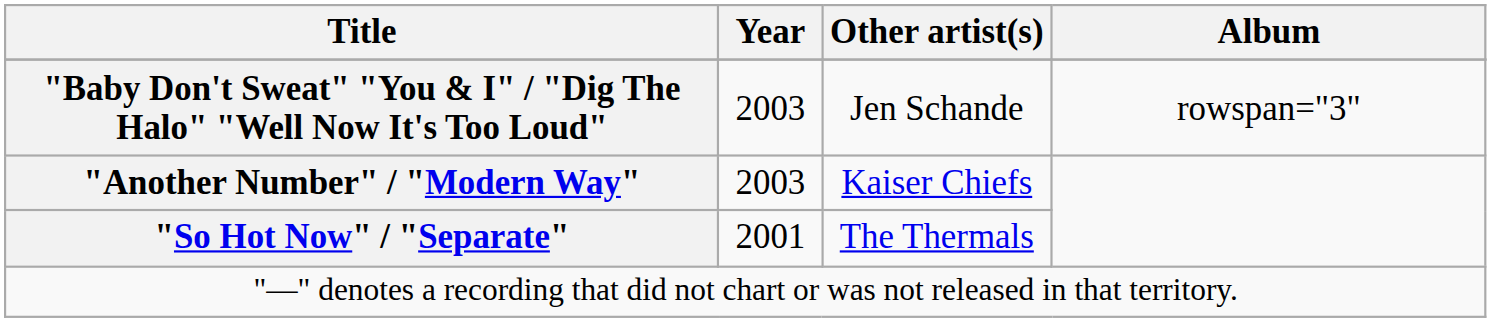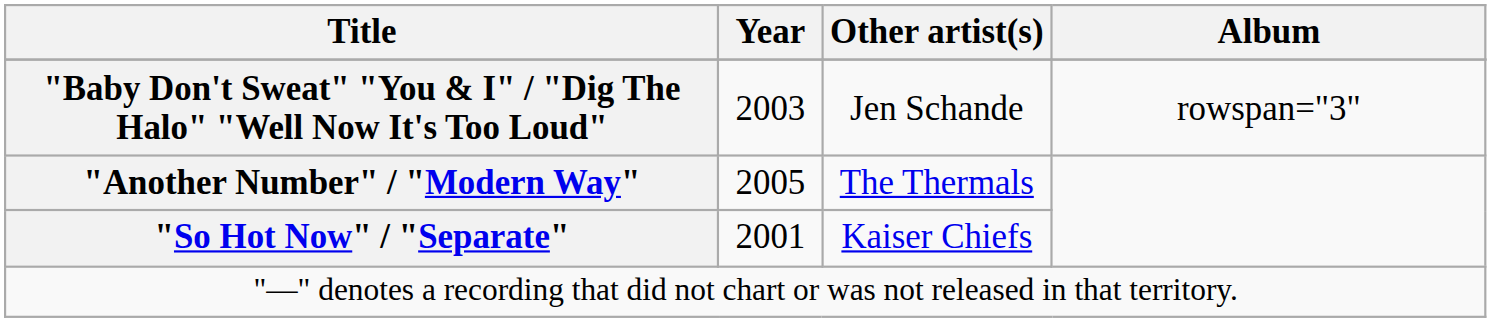(770, 182) 2003 -> (770, 182) 2005
(937, 182) Kaiser Chiefs -> (937, 182) The Thermals
(937, 237) The Thermals -> (937, 237) Kaiser Chiefs
